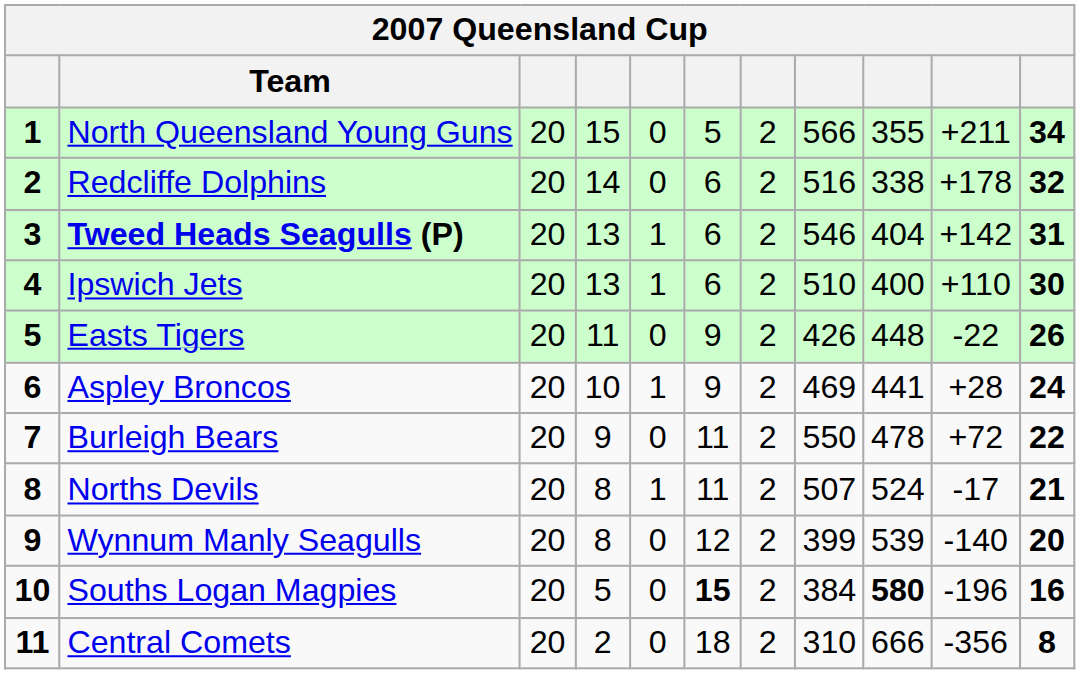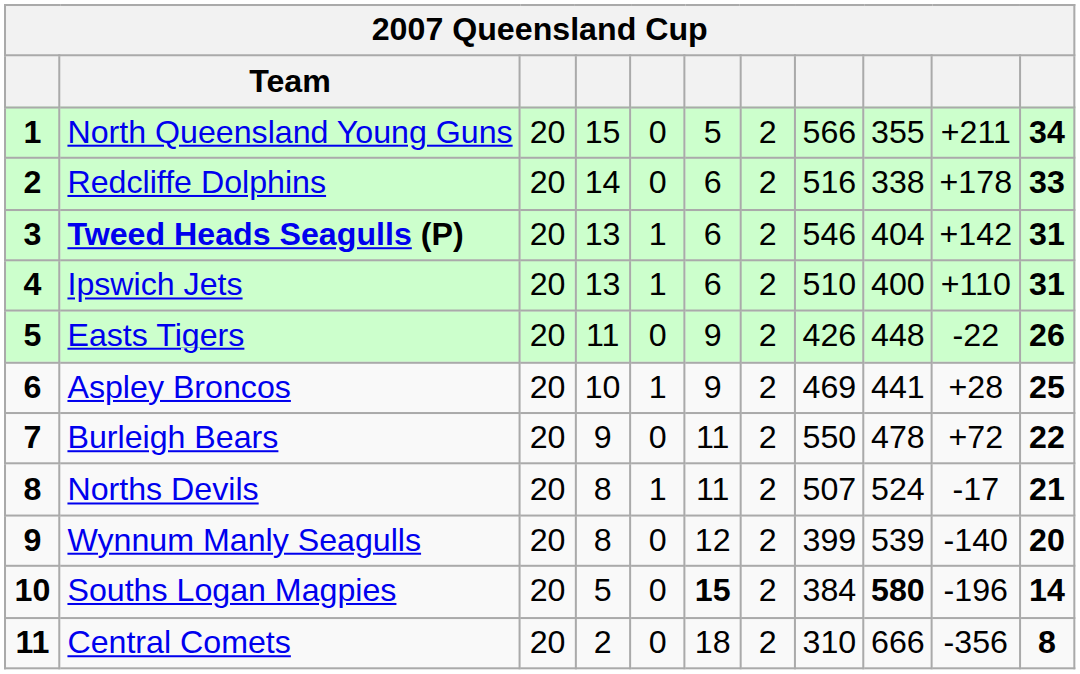(1047, 183) 32 -> (1047, 183) 33
(1047, 285) 30 -> (1047, 285) 31
(1047, 387) 24 -> (1047, 387) 25
(1047, 591) 16 -> (1047, 591) 14
